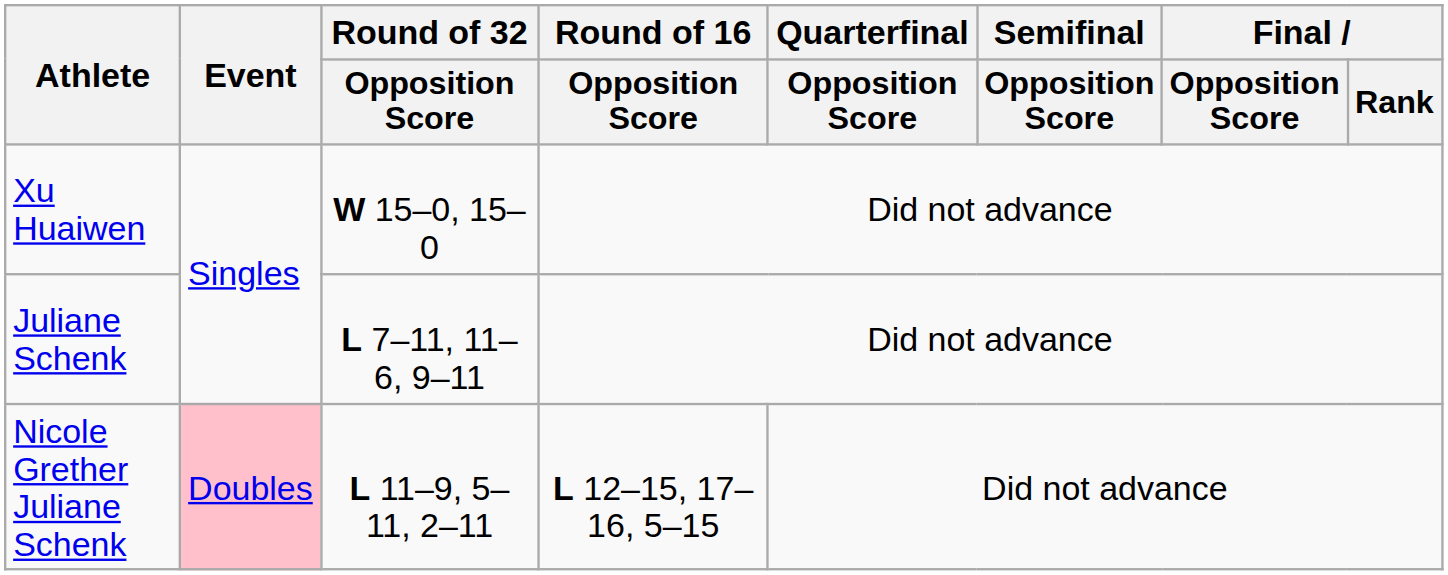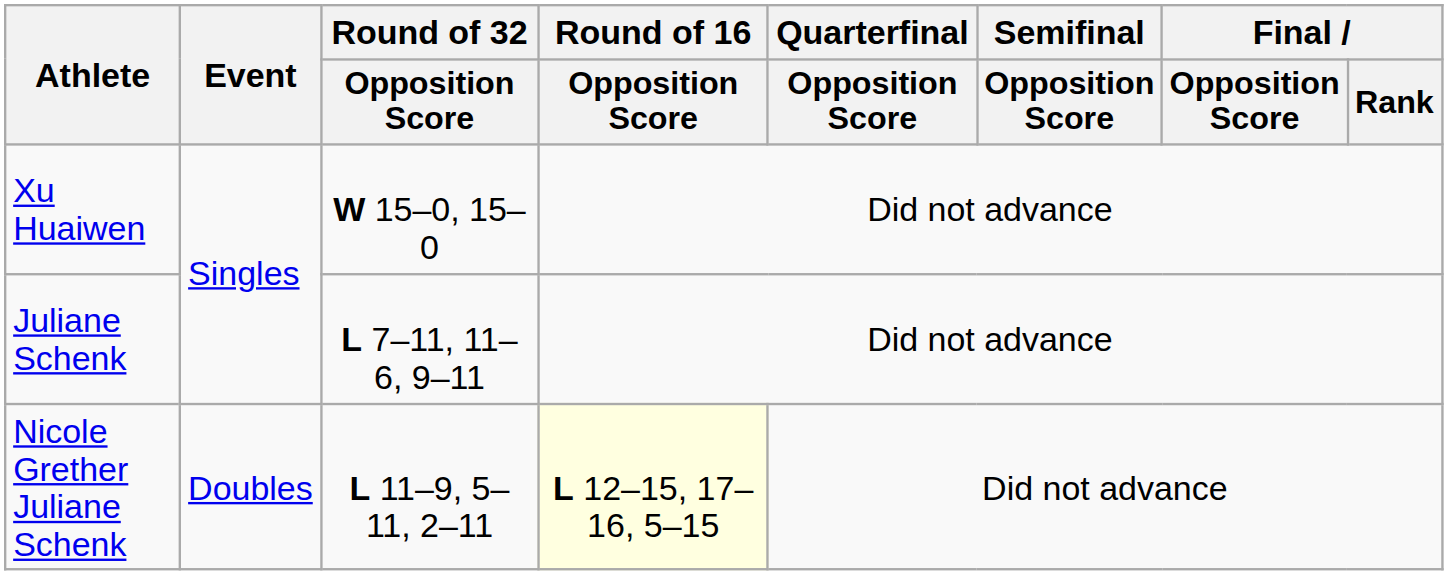(250, 487) pink background -> (250, 487) no background
(653, 506) no background -> (653, 506) lightyellow background
